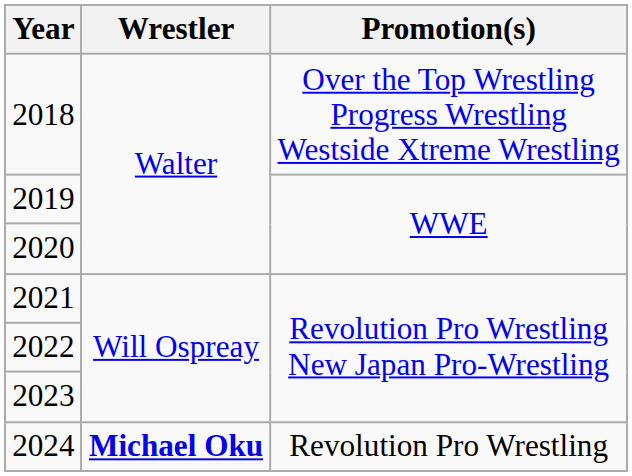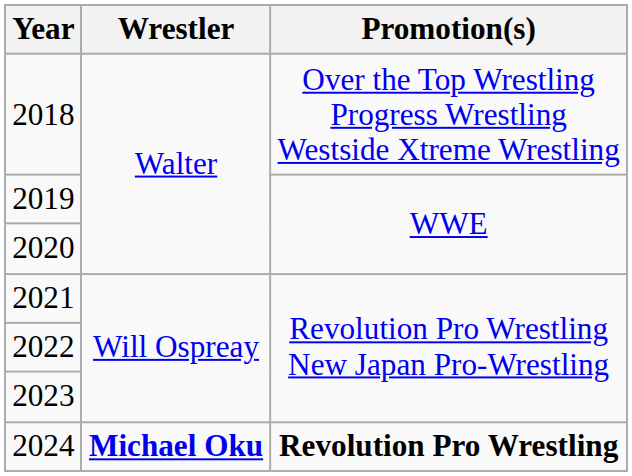(449, 445) normal -> (449, 445) bold
